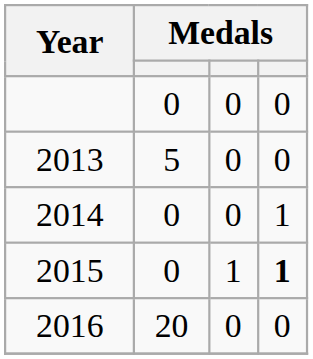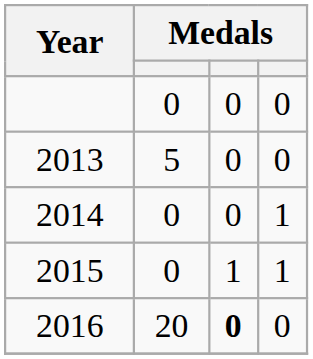(282, 270) bold -> (282, 270) normal
(233, 326) normal -> (233, 326) bold
